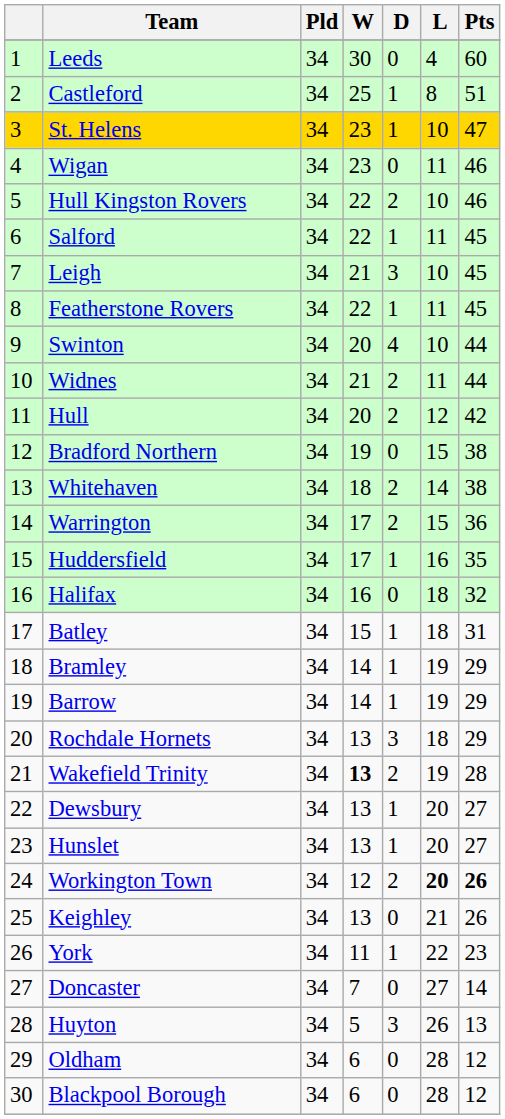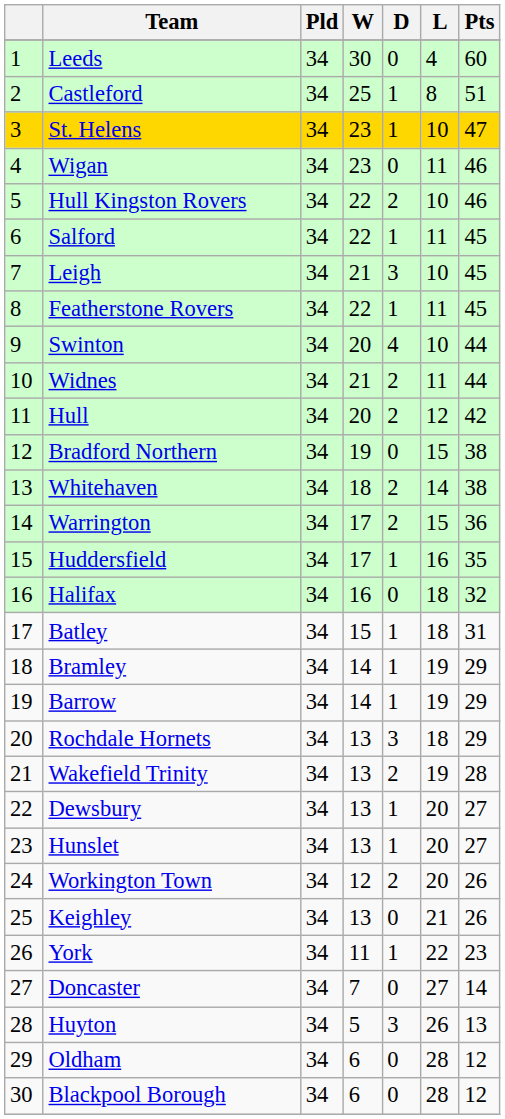(360, 773) bold -> (360, 773) normal
(437, 881) bold -> (437, 881) normal
(476, 881) bold -> (476, 881) normal
